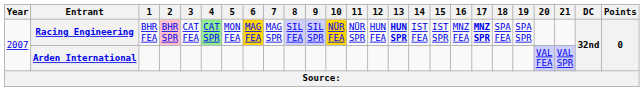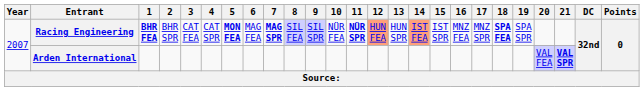(149, 32) normal -> (149, 32) bold
(170, 32) pink background -> (170, 32) no background
(212, 32) lightgreen background -> (212, 32) no background
(232, 32) normal -> (232, 32) bold
(253, 32) gold background -> (253, 32) no background
(274, 32) normal -> (274, 32) bold
(336, 32) gold background -> (336, 32) no background
(357, 32) normal -> (357, 32) bold
(378, 32) no background -> (378, 32) lightsalmon background
(399, 32) bold -> (399, 32) normal
(419, 32) no background -> (419, 32) lightsalmon background
(482, 32) bold -> (482, 32) normal
(503, 32) normal -> (503, 32) bold
(565, 58) normal -> (565, 58) bold
